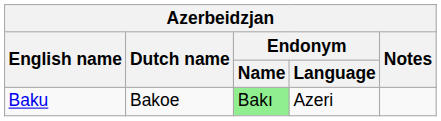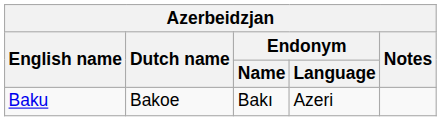(255, 101) lightgreen background -> (255, 101) no background
